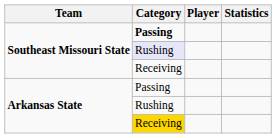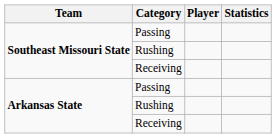(154, 32) bold -> (153, 32) normal
(154, 50) lavender background -> (154, 50) no background
(158, 123) gold background -> (158, 123) no background
